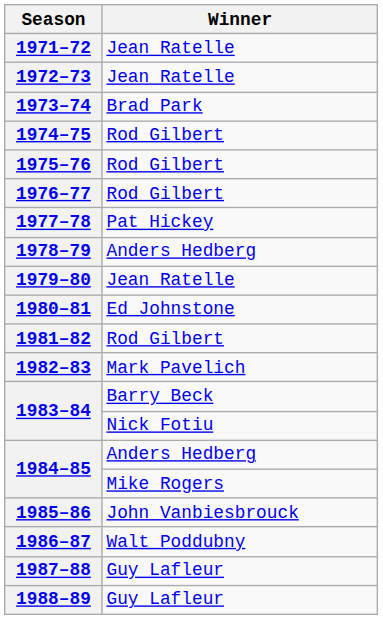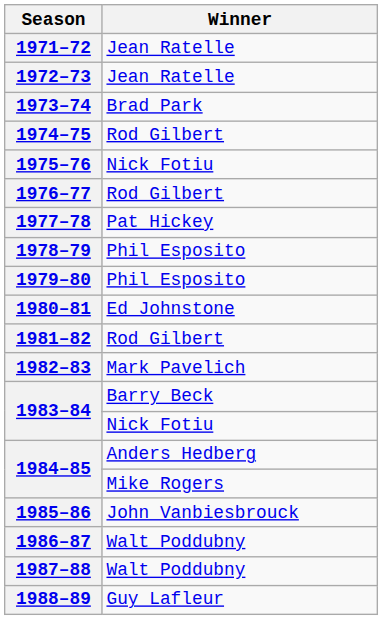(165, 164) Rod Gilbert -> (160, 164) Nick Fotiu
(181, 251) Anders Hedberg -> (176, 251) Phil Esposito
(171, 280) Jean Ratelle -> (176, 280) Phil Esposito
(165, 571) Guy Lafleur -> (176, 571) Walt Poddubny
